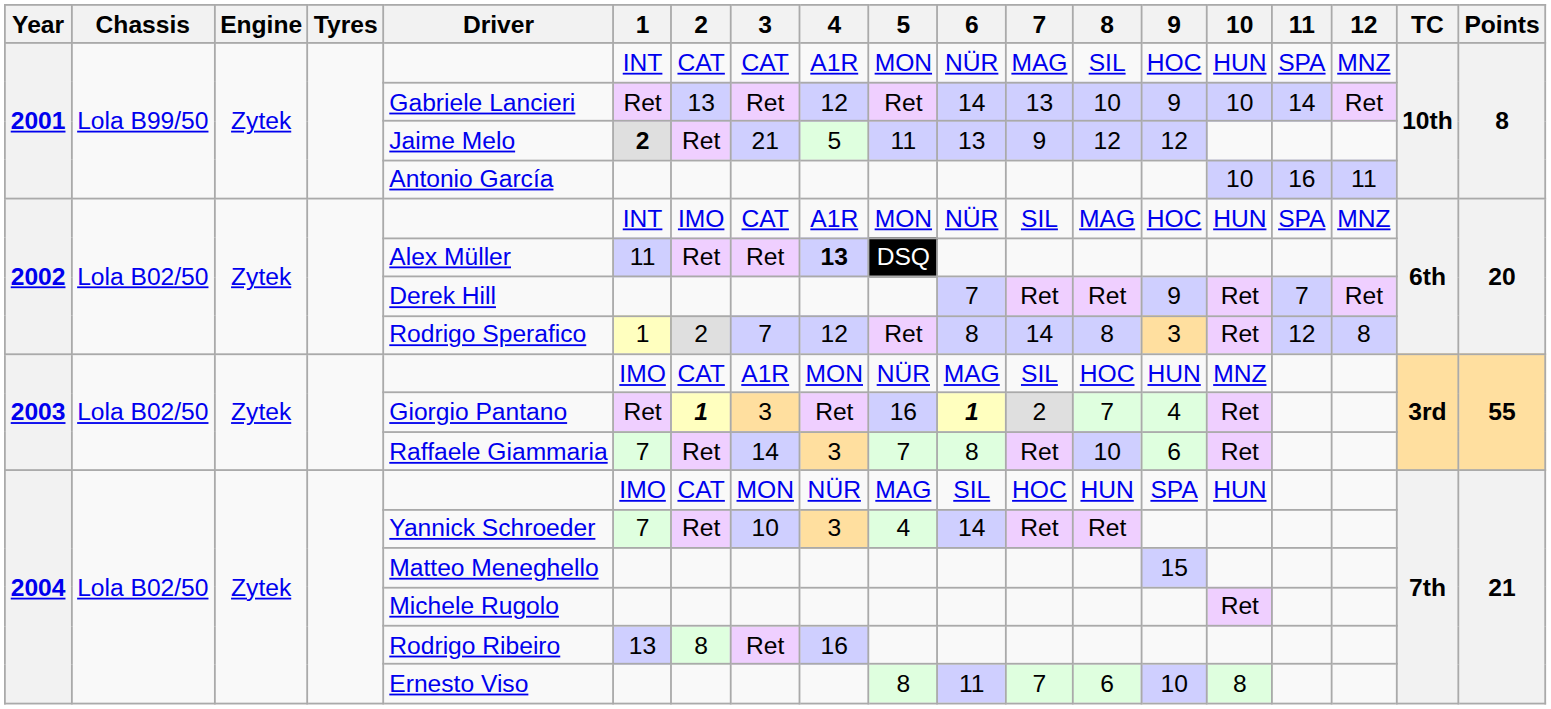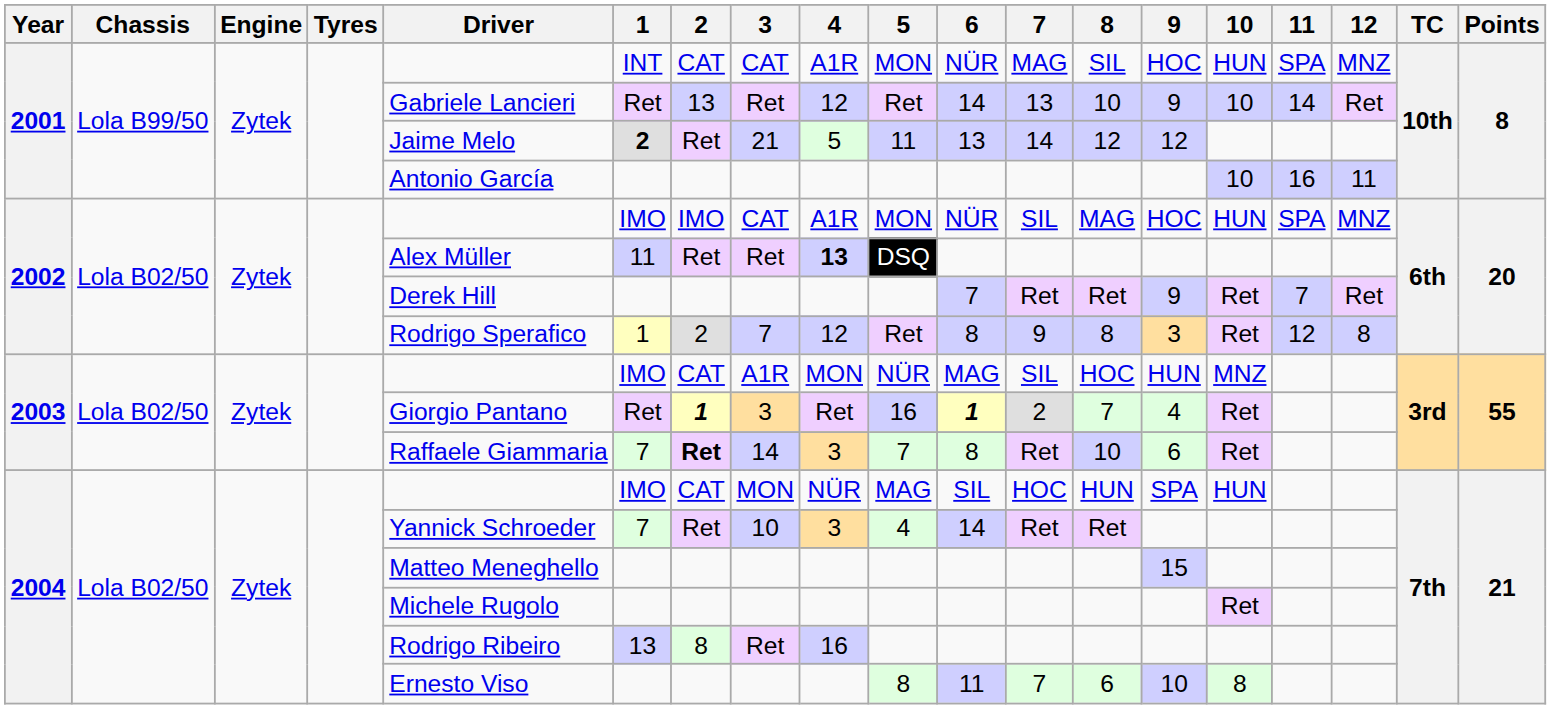(1039, 140) 9 -> (1039, 140) 14
(643, 218) INT -> (643, 218) IMO
(1039, 334) 14 -> (1039, 334) 9
(701, 451) normal -> (701, 451) bold
